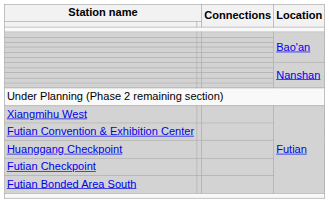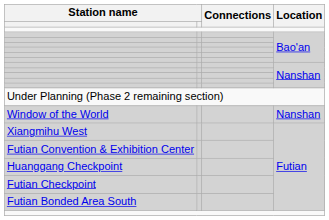+ row: (58, 114)
